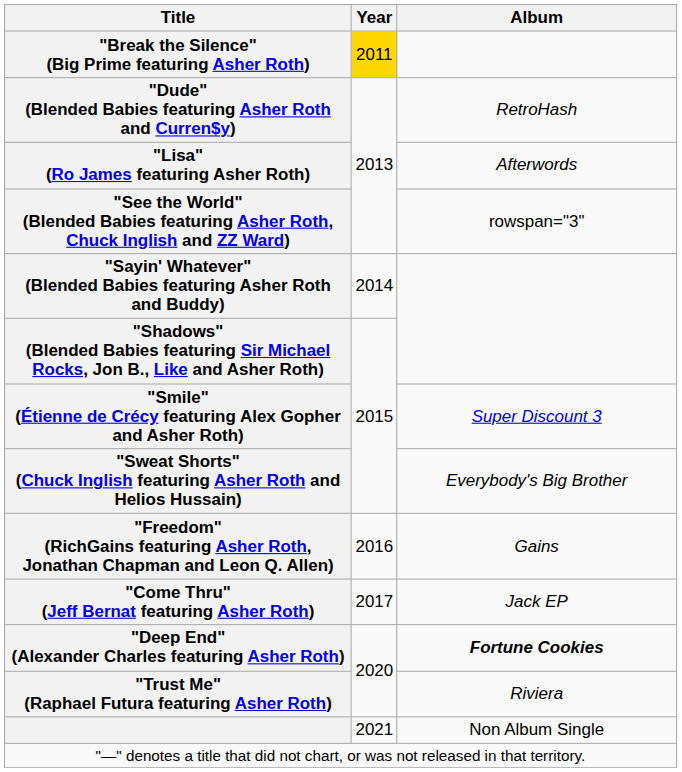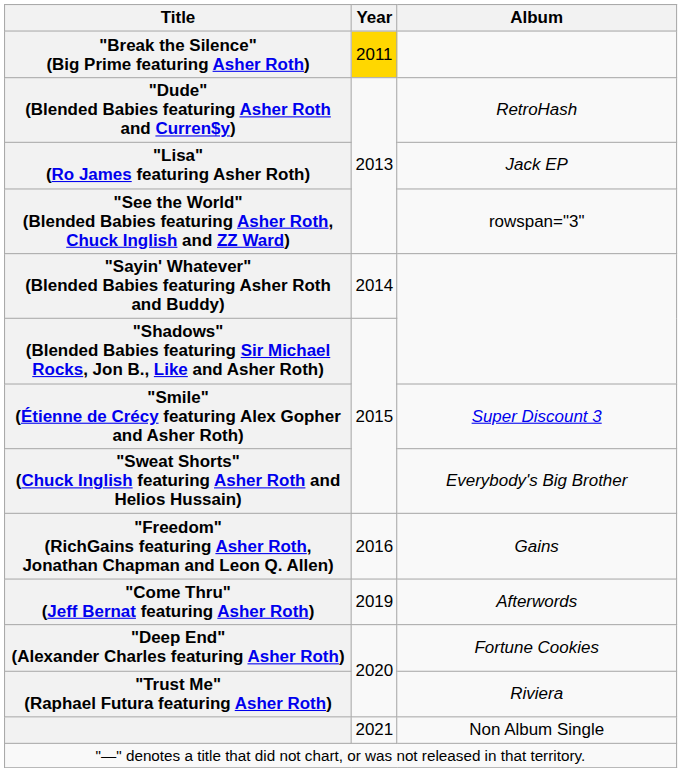(537, 165) Afterwords -> (537, 165) Jack EP
(374, 601) 2017 -> (374, 601) 2019
(537, 601) Jack EP -> (537, 601) Afterwords
(537, 647) bold -> (537, 647) normal
